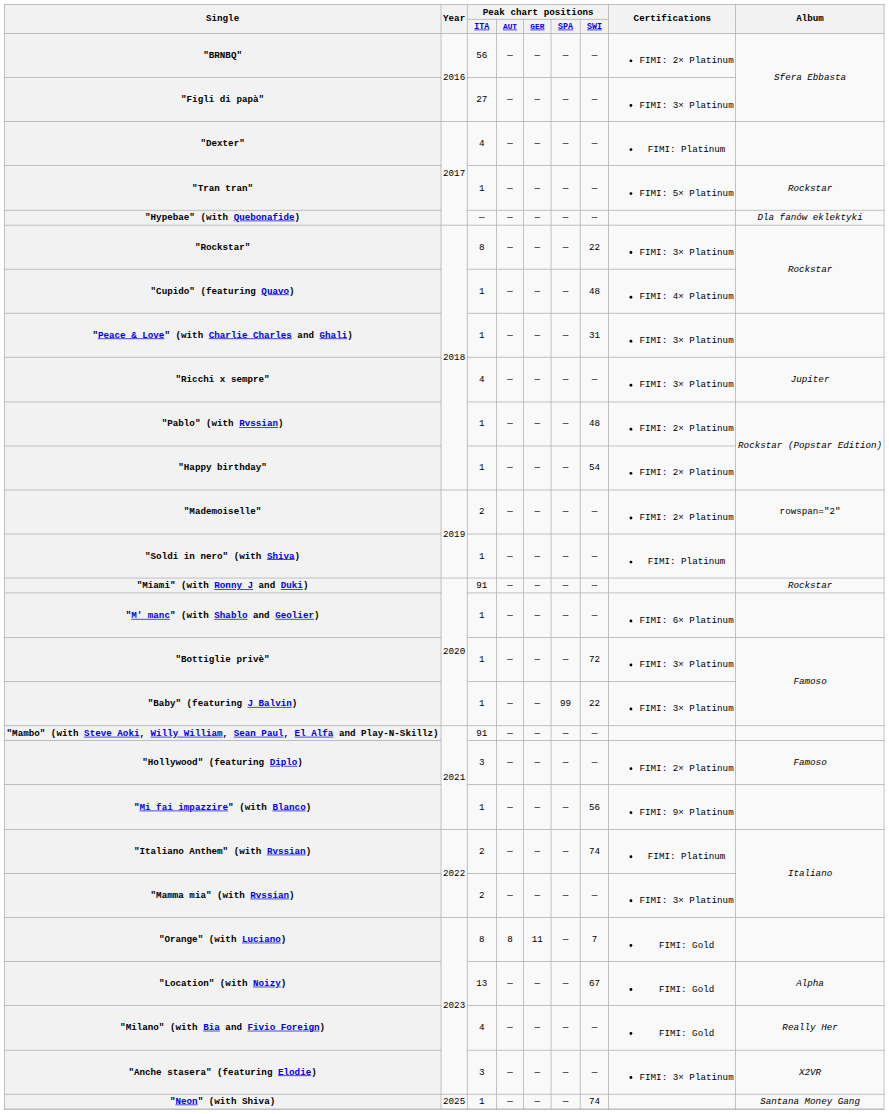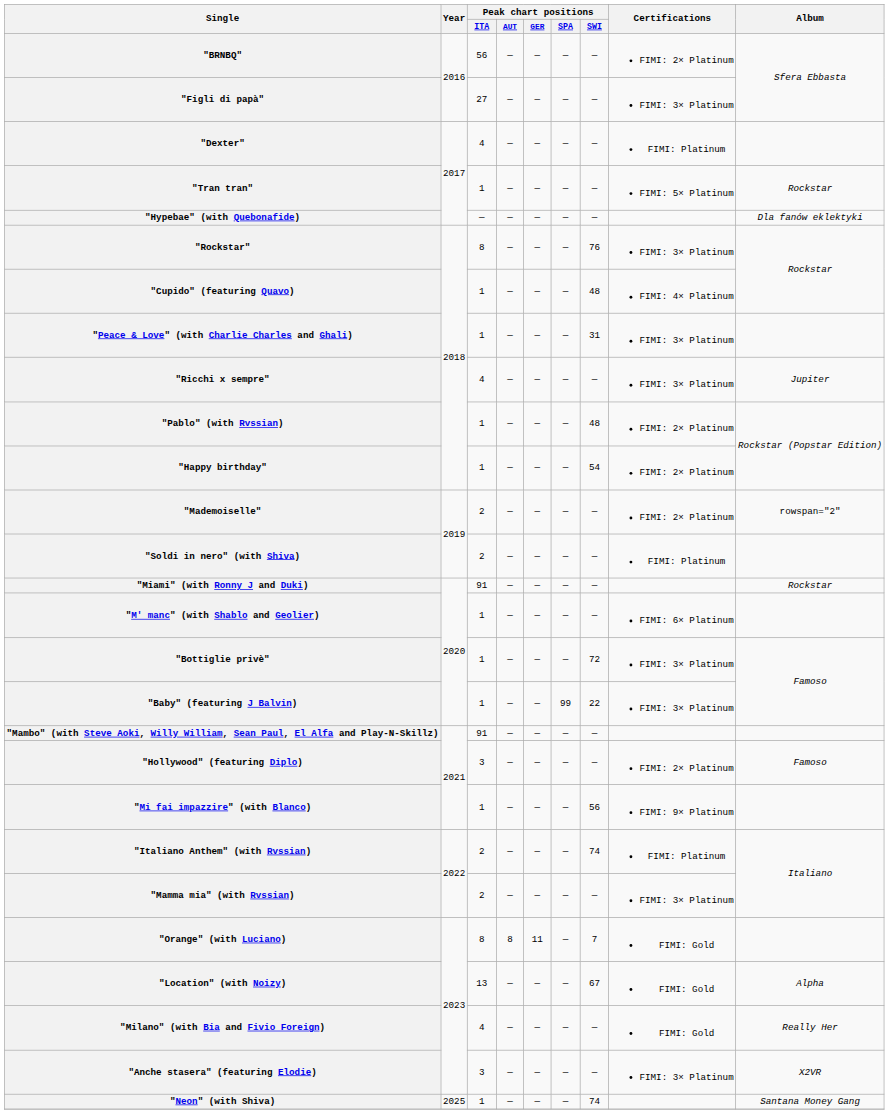(594, 247) 22 -> (594, 247) 76
(482, 556) 1 -> (482, 556) 2
